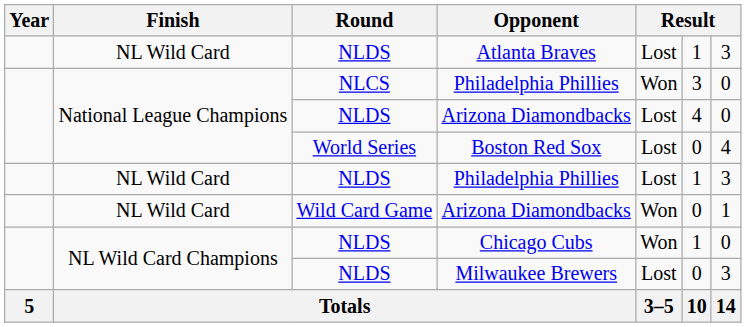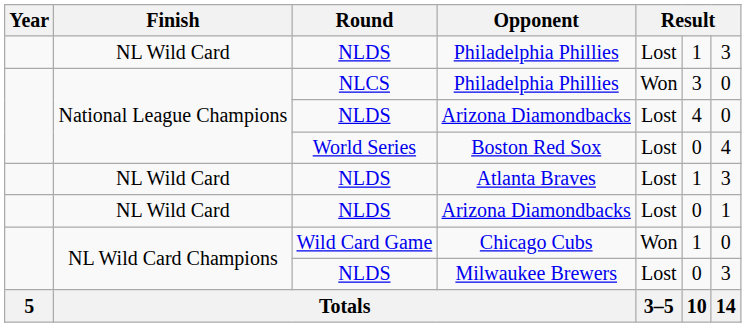rows swapped: (173, 52) <-> (173, 178)
(364, 210) Wild Card Game -> (364, 210) NLDS
(659, 210) Won -> (659, 210) Lost
(364, 242) NLDS -> (364, 242) Wild Card Game
